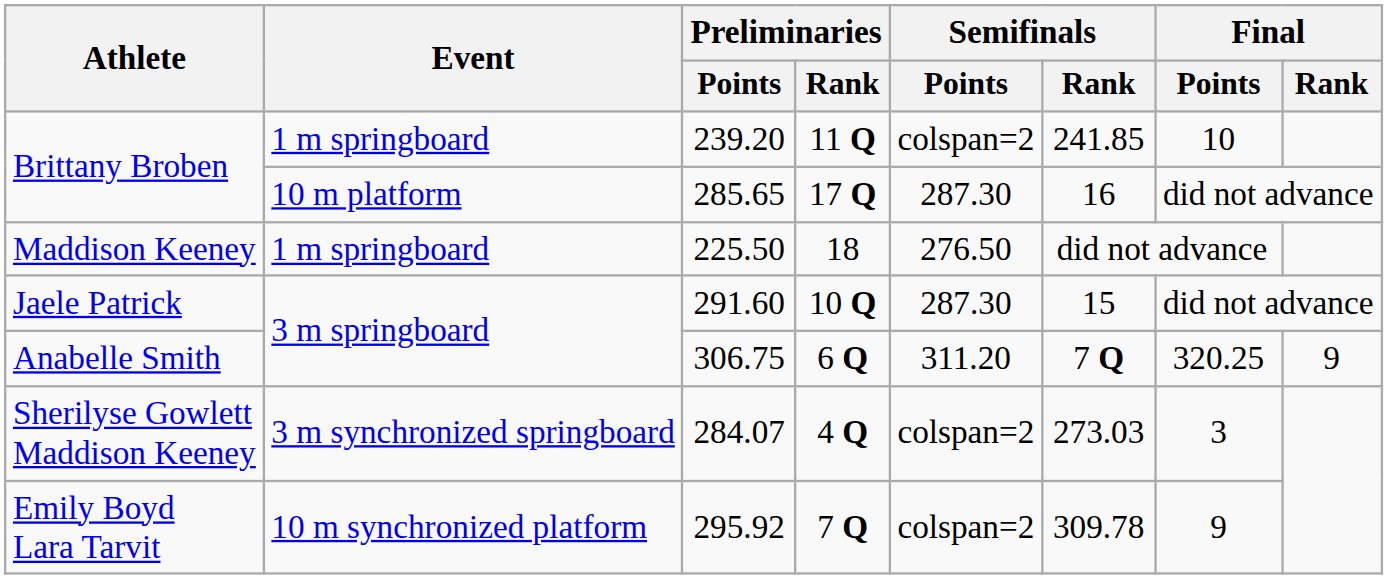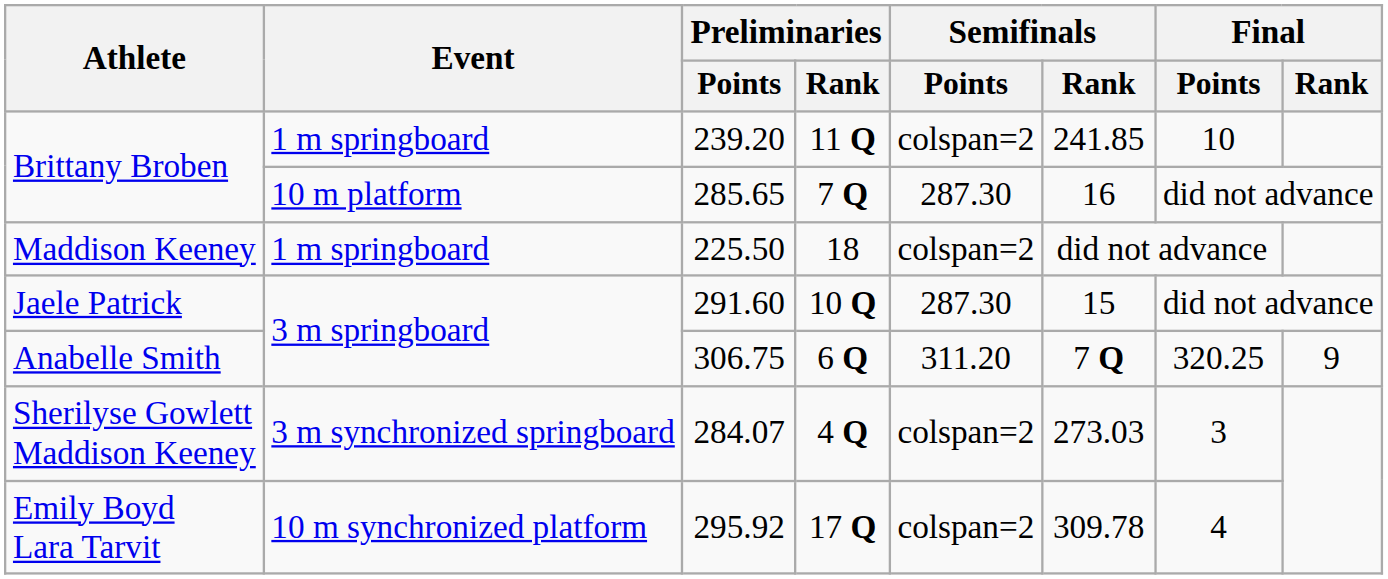(843, 193) 17 Q -> (843, 193) 7 Q
(966, 248) 276.50 -> (966, 248) colspan=2
(843, 527) 7 Q -> (843, 527) 17 Q
(1218, 527) 9 -> (1218, 527) 4
